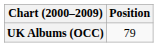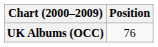(130, 32) 79 -> (130, 32) 76
